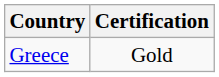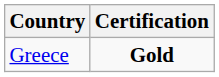(152, 54) normal -> (152, 54) bold
